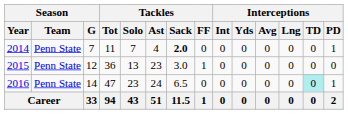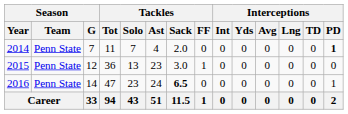(181, 48) bold -> (181, 48) normal
(333, 48) normal -> (333, 48) bold
(181, 83) normal -> (181, 83) bold
(313, 83) paleturquoise background -> (313, 83) no background
